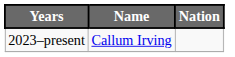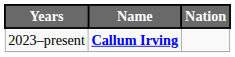(132, 40) normal -> (135, 40) bold
